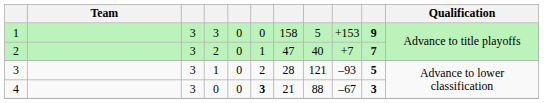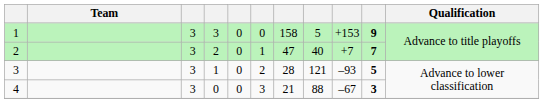(262, 88) bold -> (262, 88) normal
